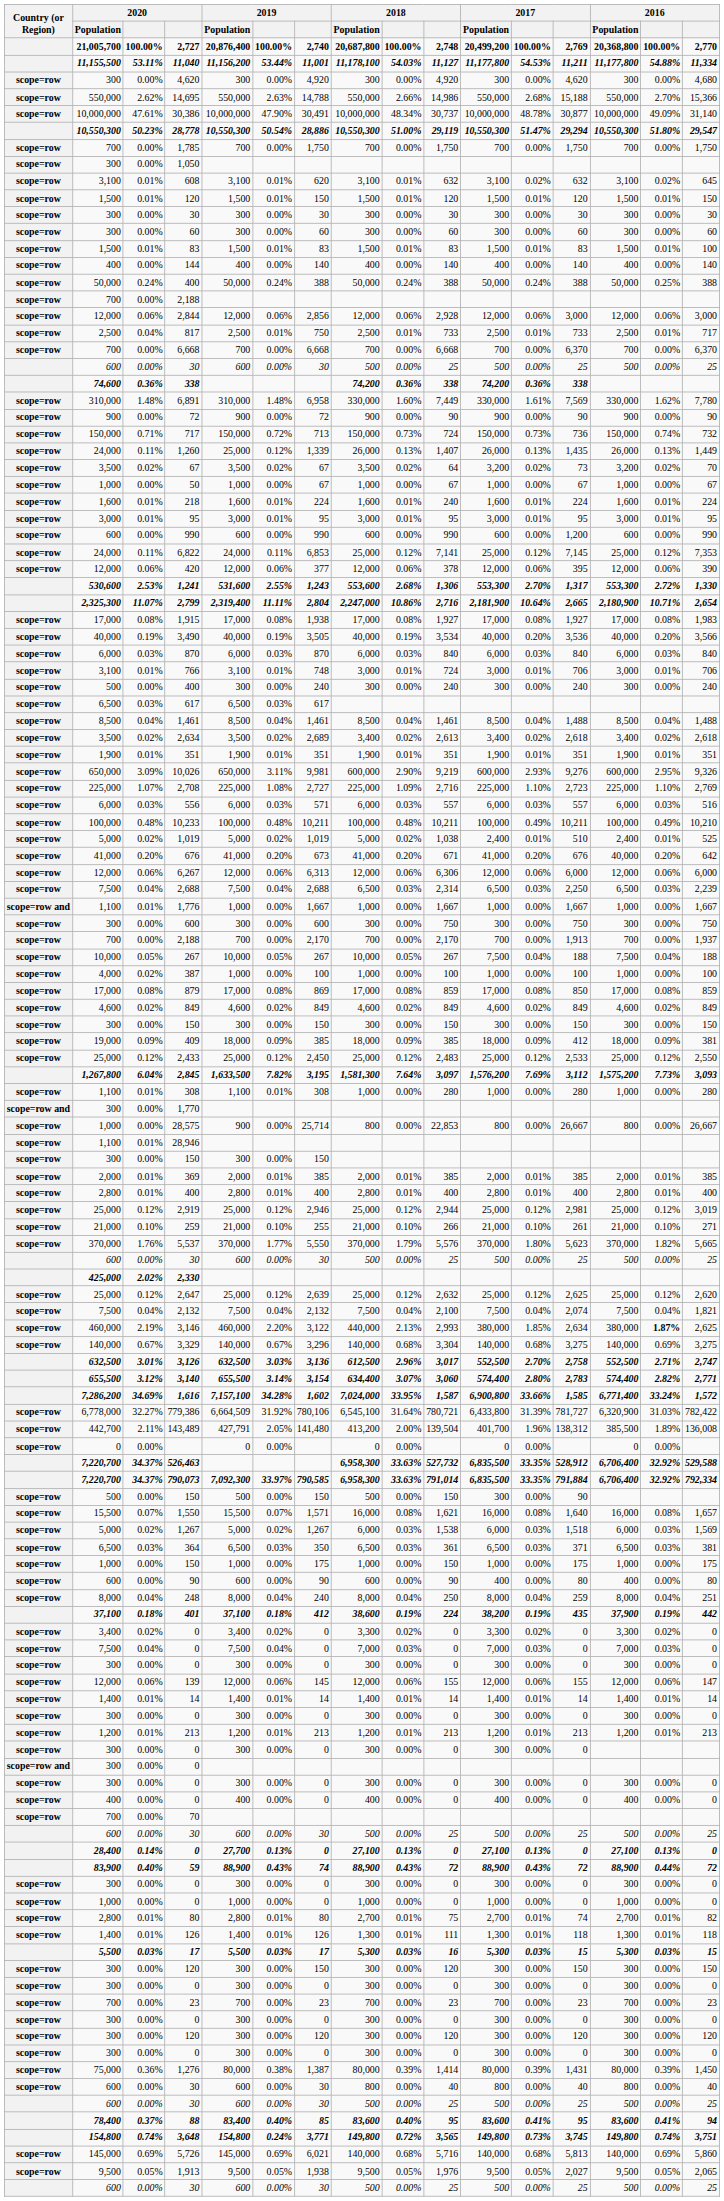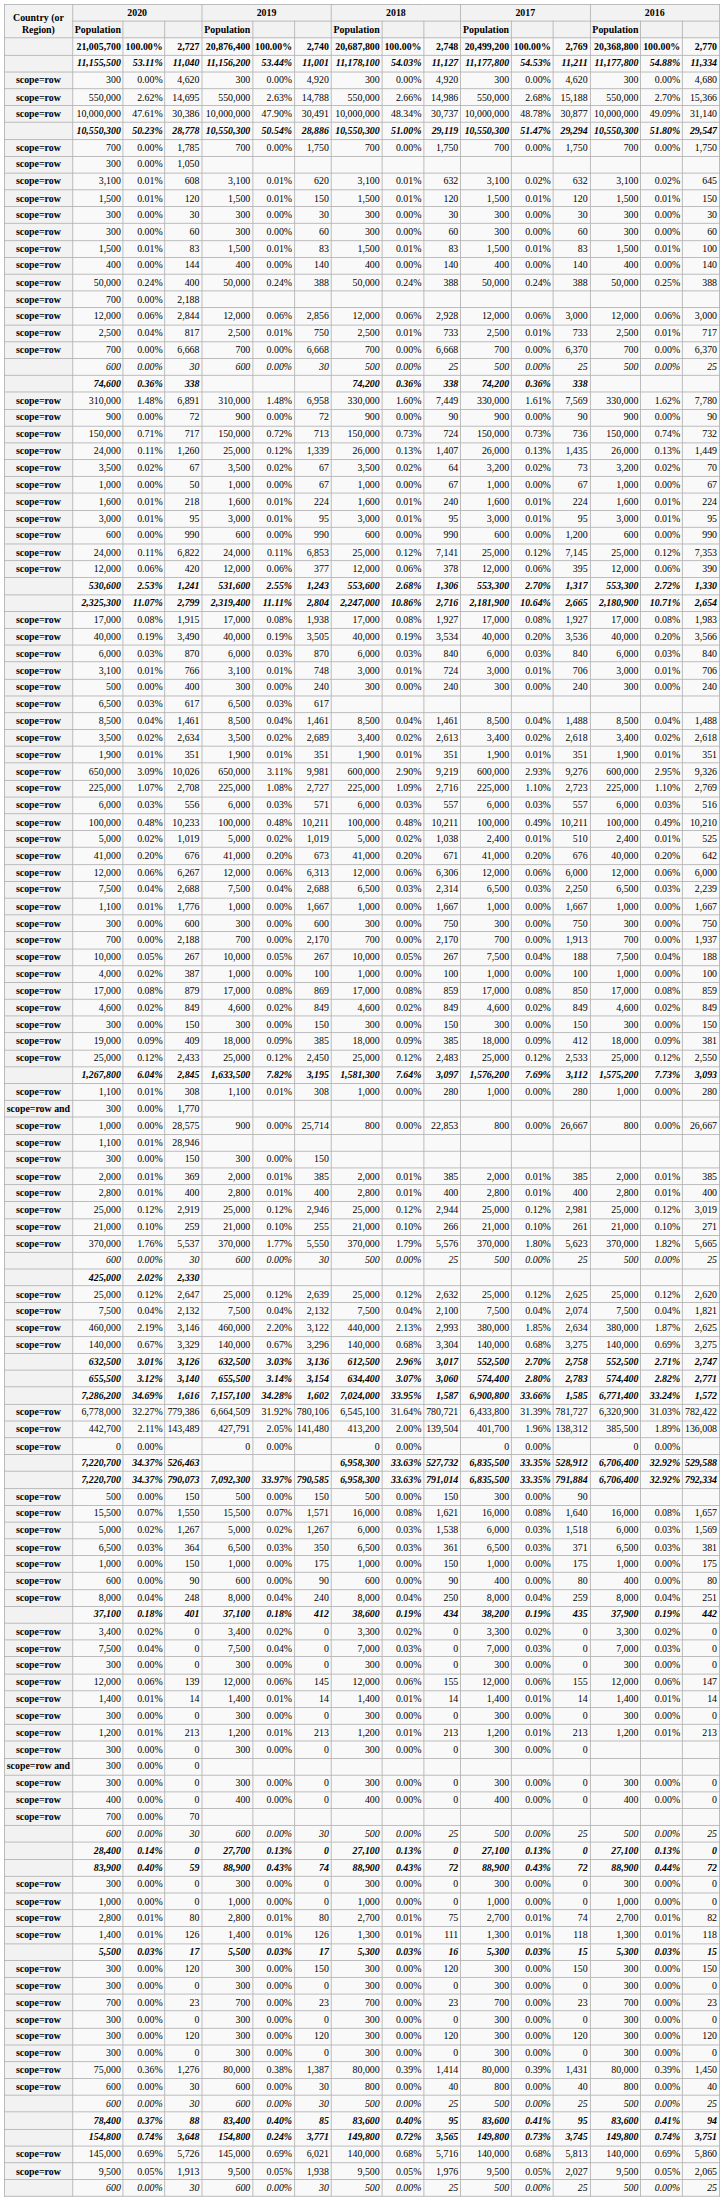(38, 906) scope=row and -> (38, 906) scope=row
(667, 1328) bold -> (667, 1328) normal
(451, 1614) 224 -> (451, 1614) 434
